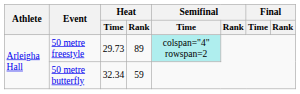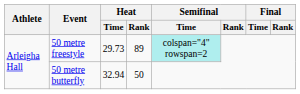(114, 75) 32.34 -> (114, 75) 32.94
(139, 75) 59 -> (139, 75) 50
